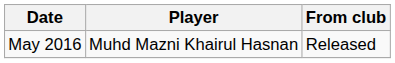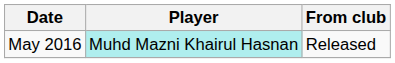(194, 44) no background -> (194, 44) paleturquoise background
